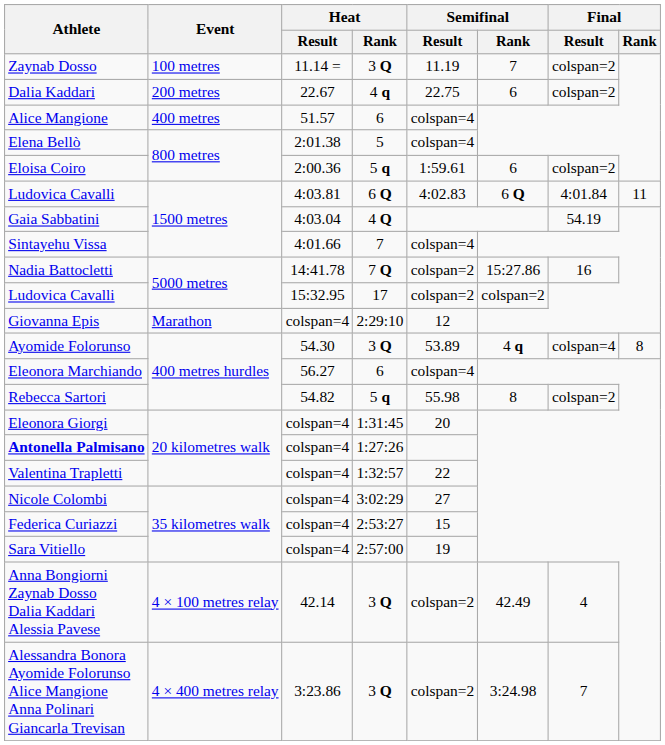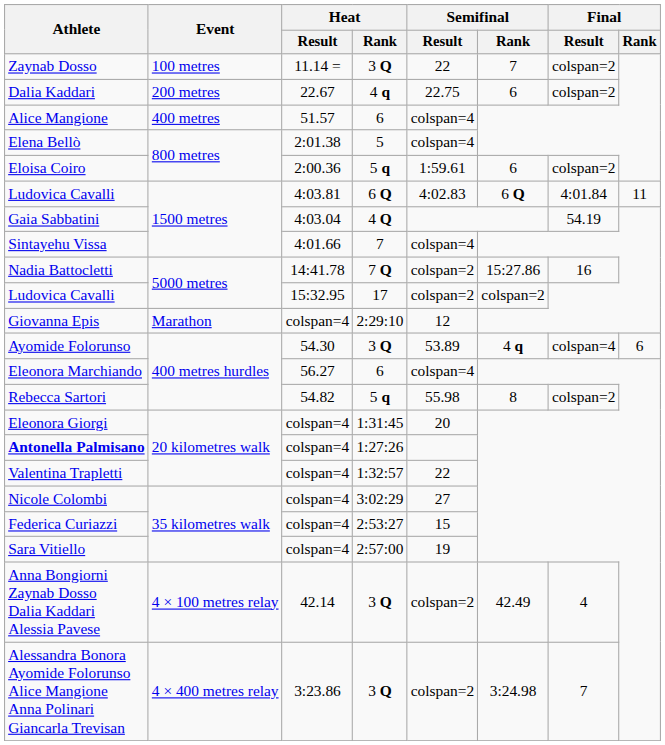(442, 67) 11.19 -> (442, 67) 22
(640, 346) 8 -> (640, 346) 6
